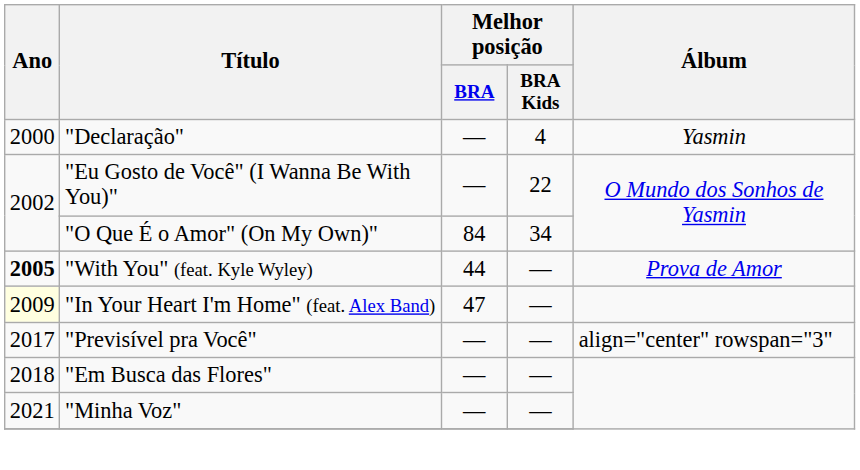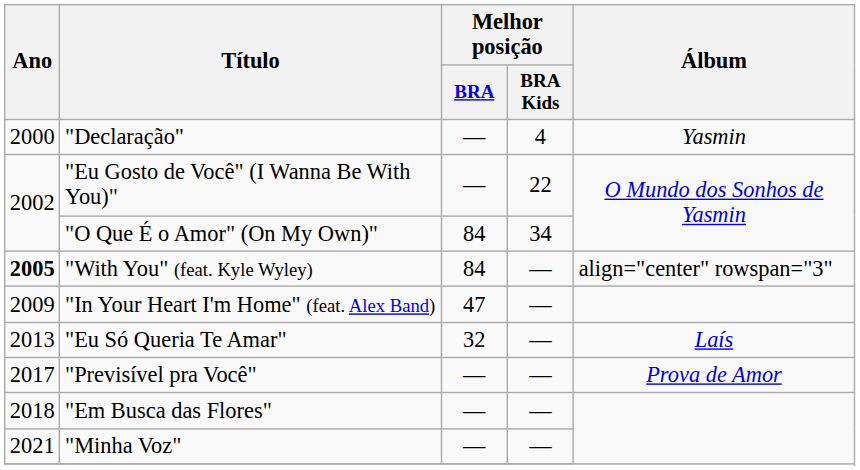(474, 268) 44 -> (474, 268) 84
(714, 268) Prova de Amor -> (706, 268) align="center" rowspan="3"
(32, 304) lightyellow background -> (32, 304) no background
+ row: (176, 339)
(706, 339) align="center" rowspan="3" -> (714, 375) Prova de Amor
